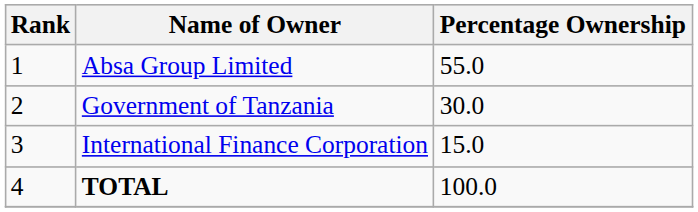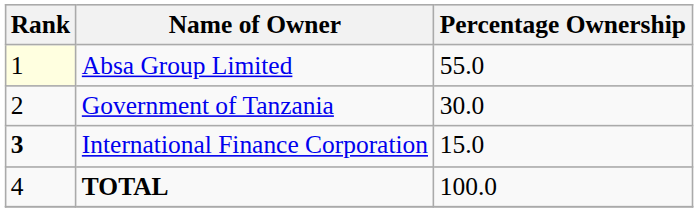(17, 65) no background -> (17, 65) lightyellow background
(17, 145) normal -> (17, 145) bold
